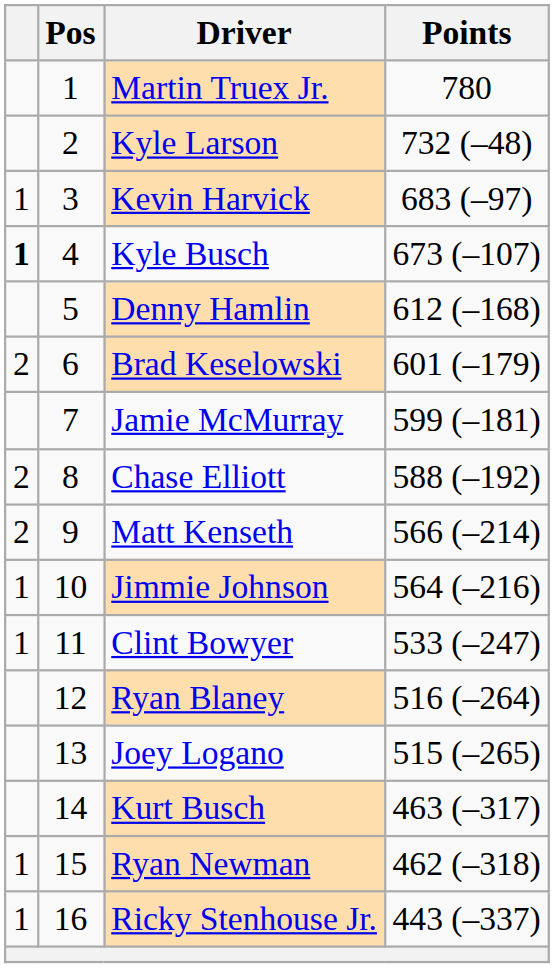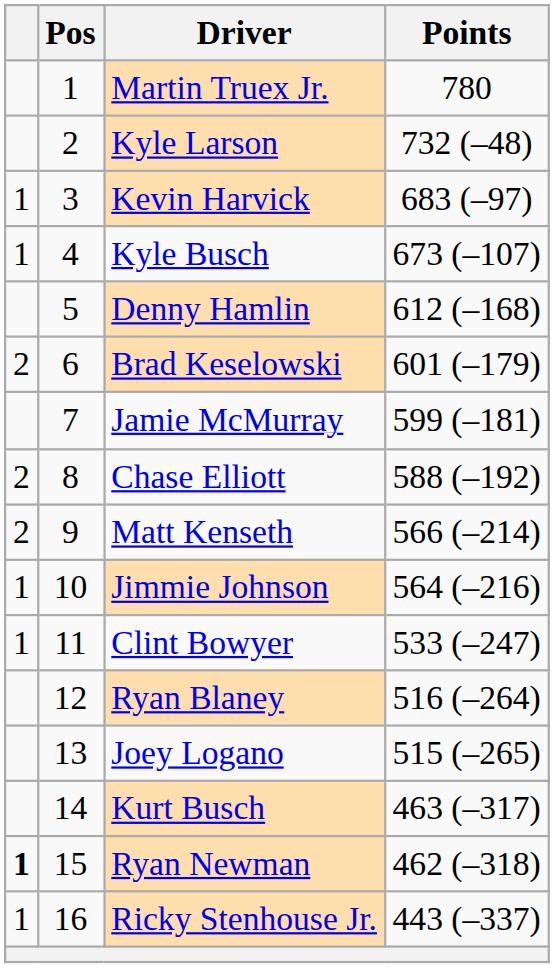(21, 253) bold -> (21, 253) normal
(21, 863) normal -> (21, 863) bold
